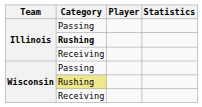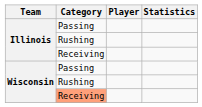(76, 40) bold -> (76, 40) normal
(76, 82) khaki background -> (76, 82) no background
(81, 96) no background -> (81, 96) lightsalmon background
